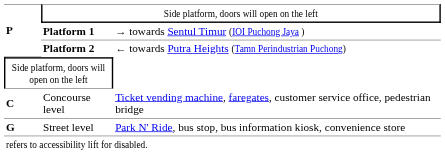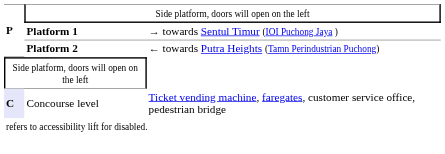(10, 103) no background -> (10, 103) lavender background
- row: (68, 127)
